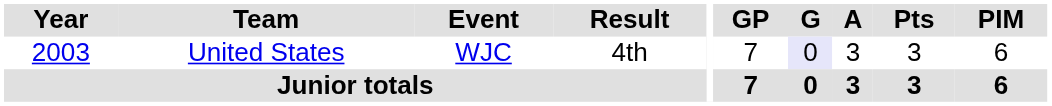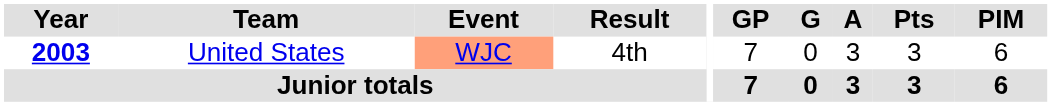(61, 52) normal -> (61, 52) bold
(484, 52) no background -> (484, 52) lightsalmon background
(811, 52) lavender background -> (811, 52) no background
